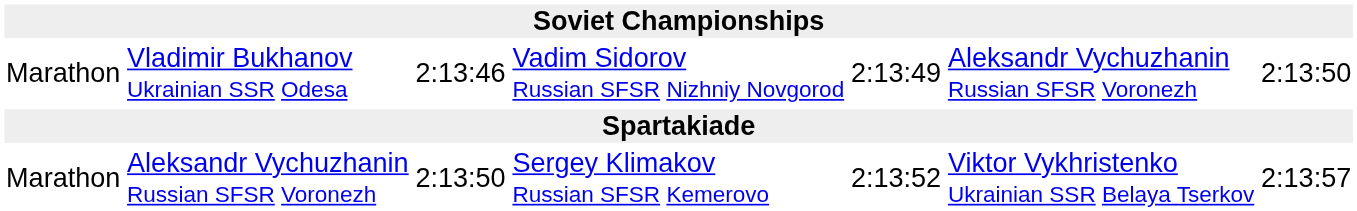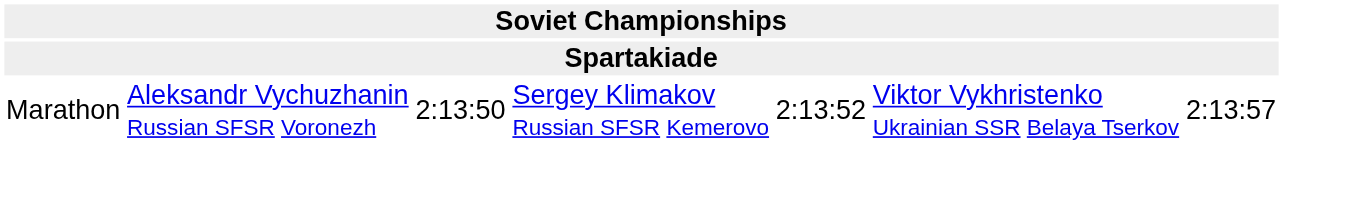- row: (240, 73)
